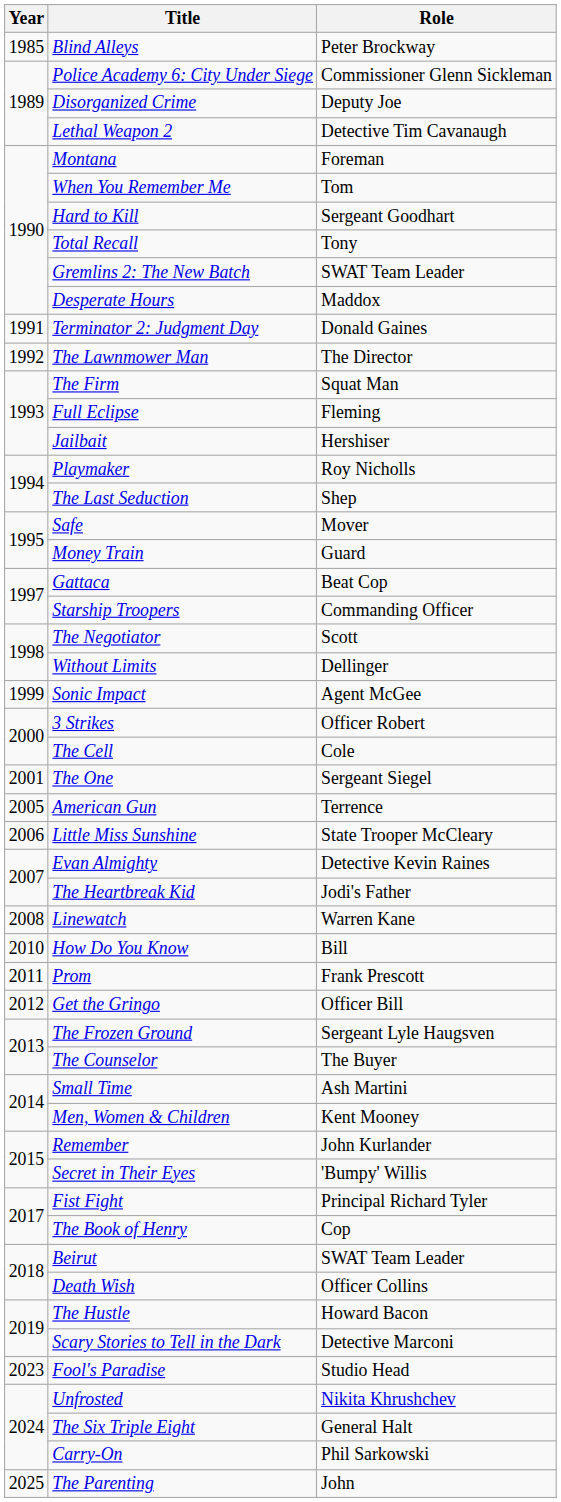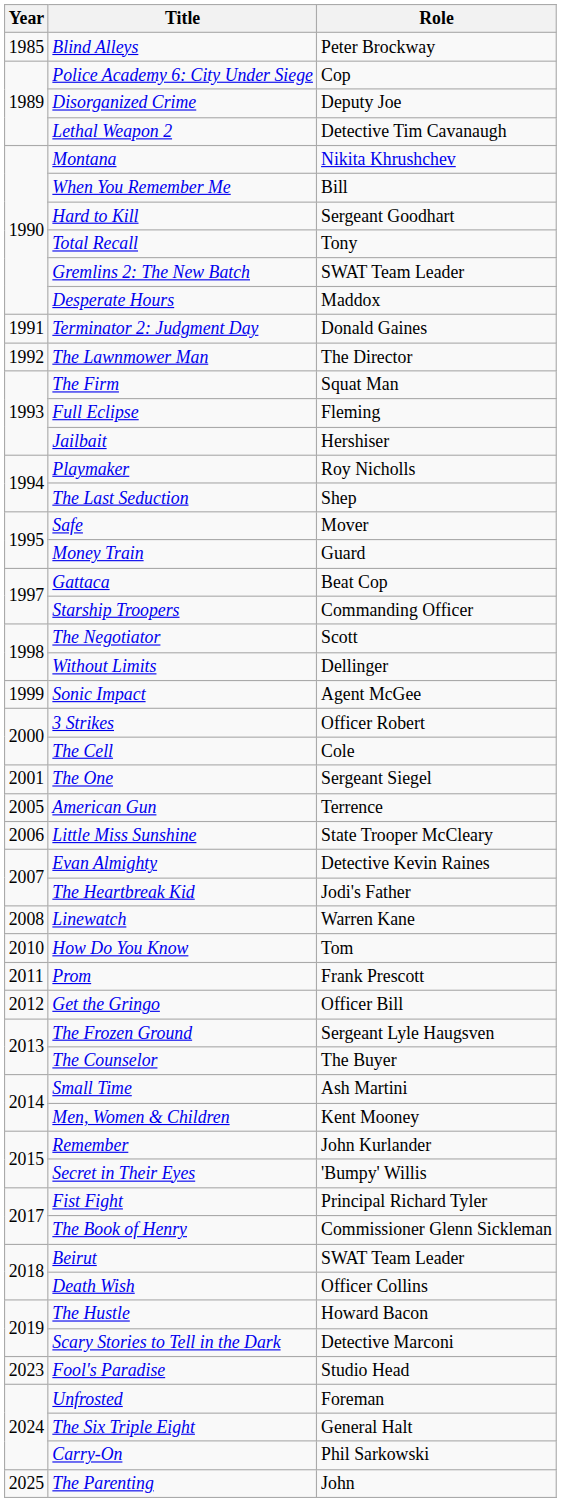(437, 74) Commissioner Glenn Sickleman -> (336, 74) Cop
(353, 159) Foreman -> (388, 159) Nikita Khrushchev
(337, 187) Tom -> (334, 187) Bill
(334, 948) Bill -> (337, 948) Tom
(336, 1229) Cop -> (437, 1229) Commissioner Glenn Sickleman
(388, 1398) Nikita Khrushchev -> (353, 1398) Foreman
